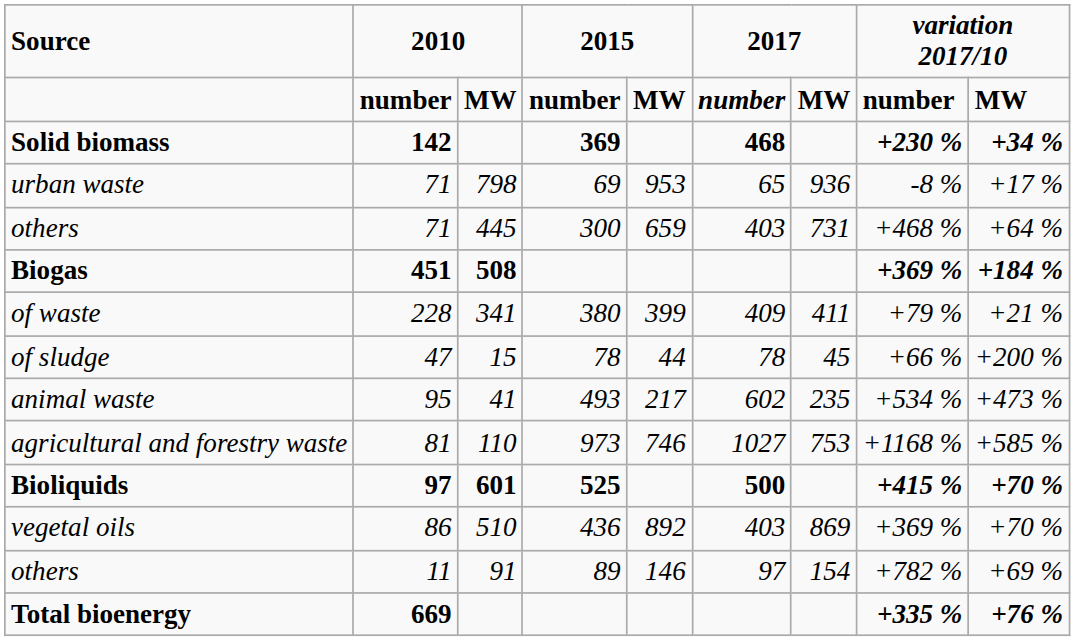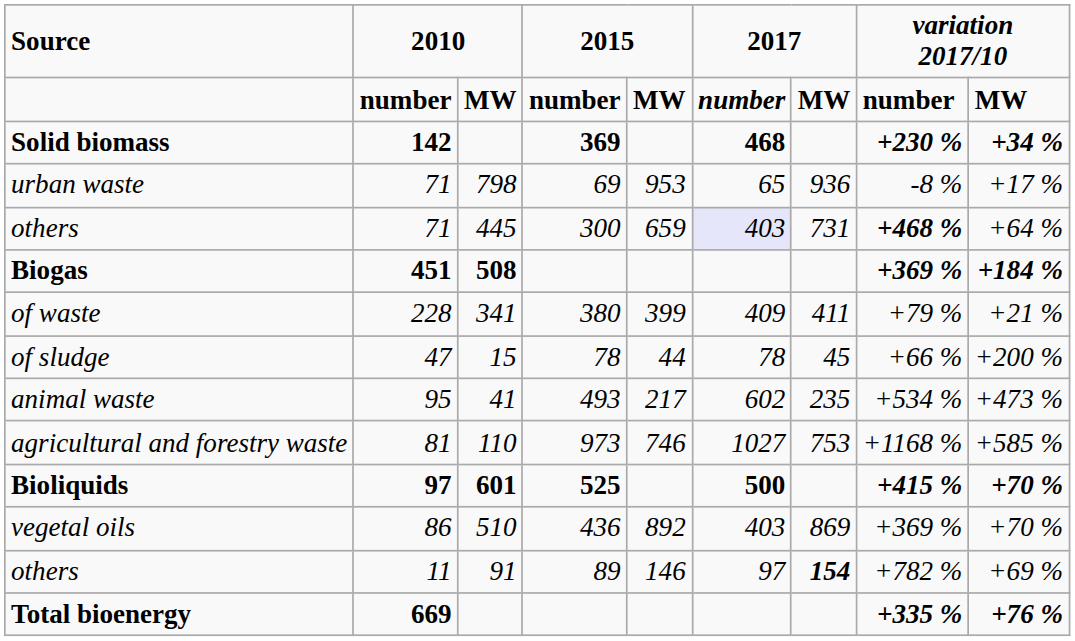(765, 227) no background -> (765, 227) lavender background
(918, 227) normal -> (920, 227) bold
(830, 570) normal -> (830, 570) bold
